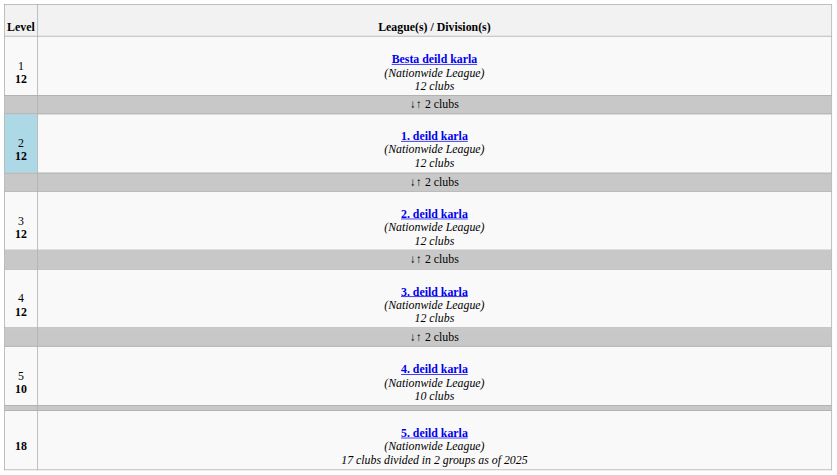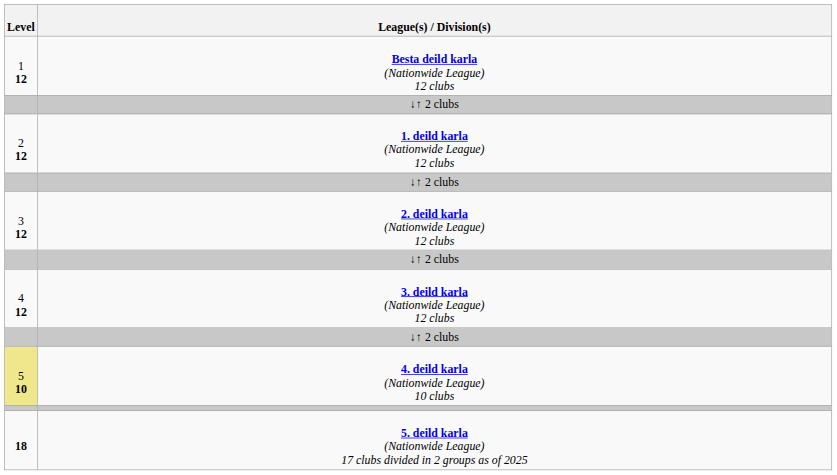(21, 150) lightblue background -> (21, 150) no background
(21, 382) no background -> (21, 382) khaki background
